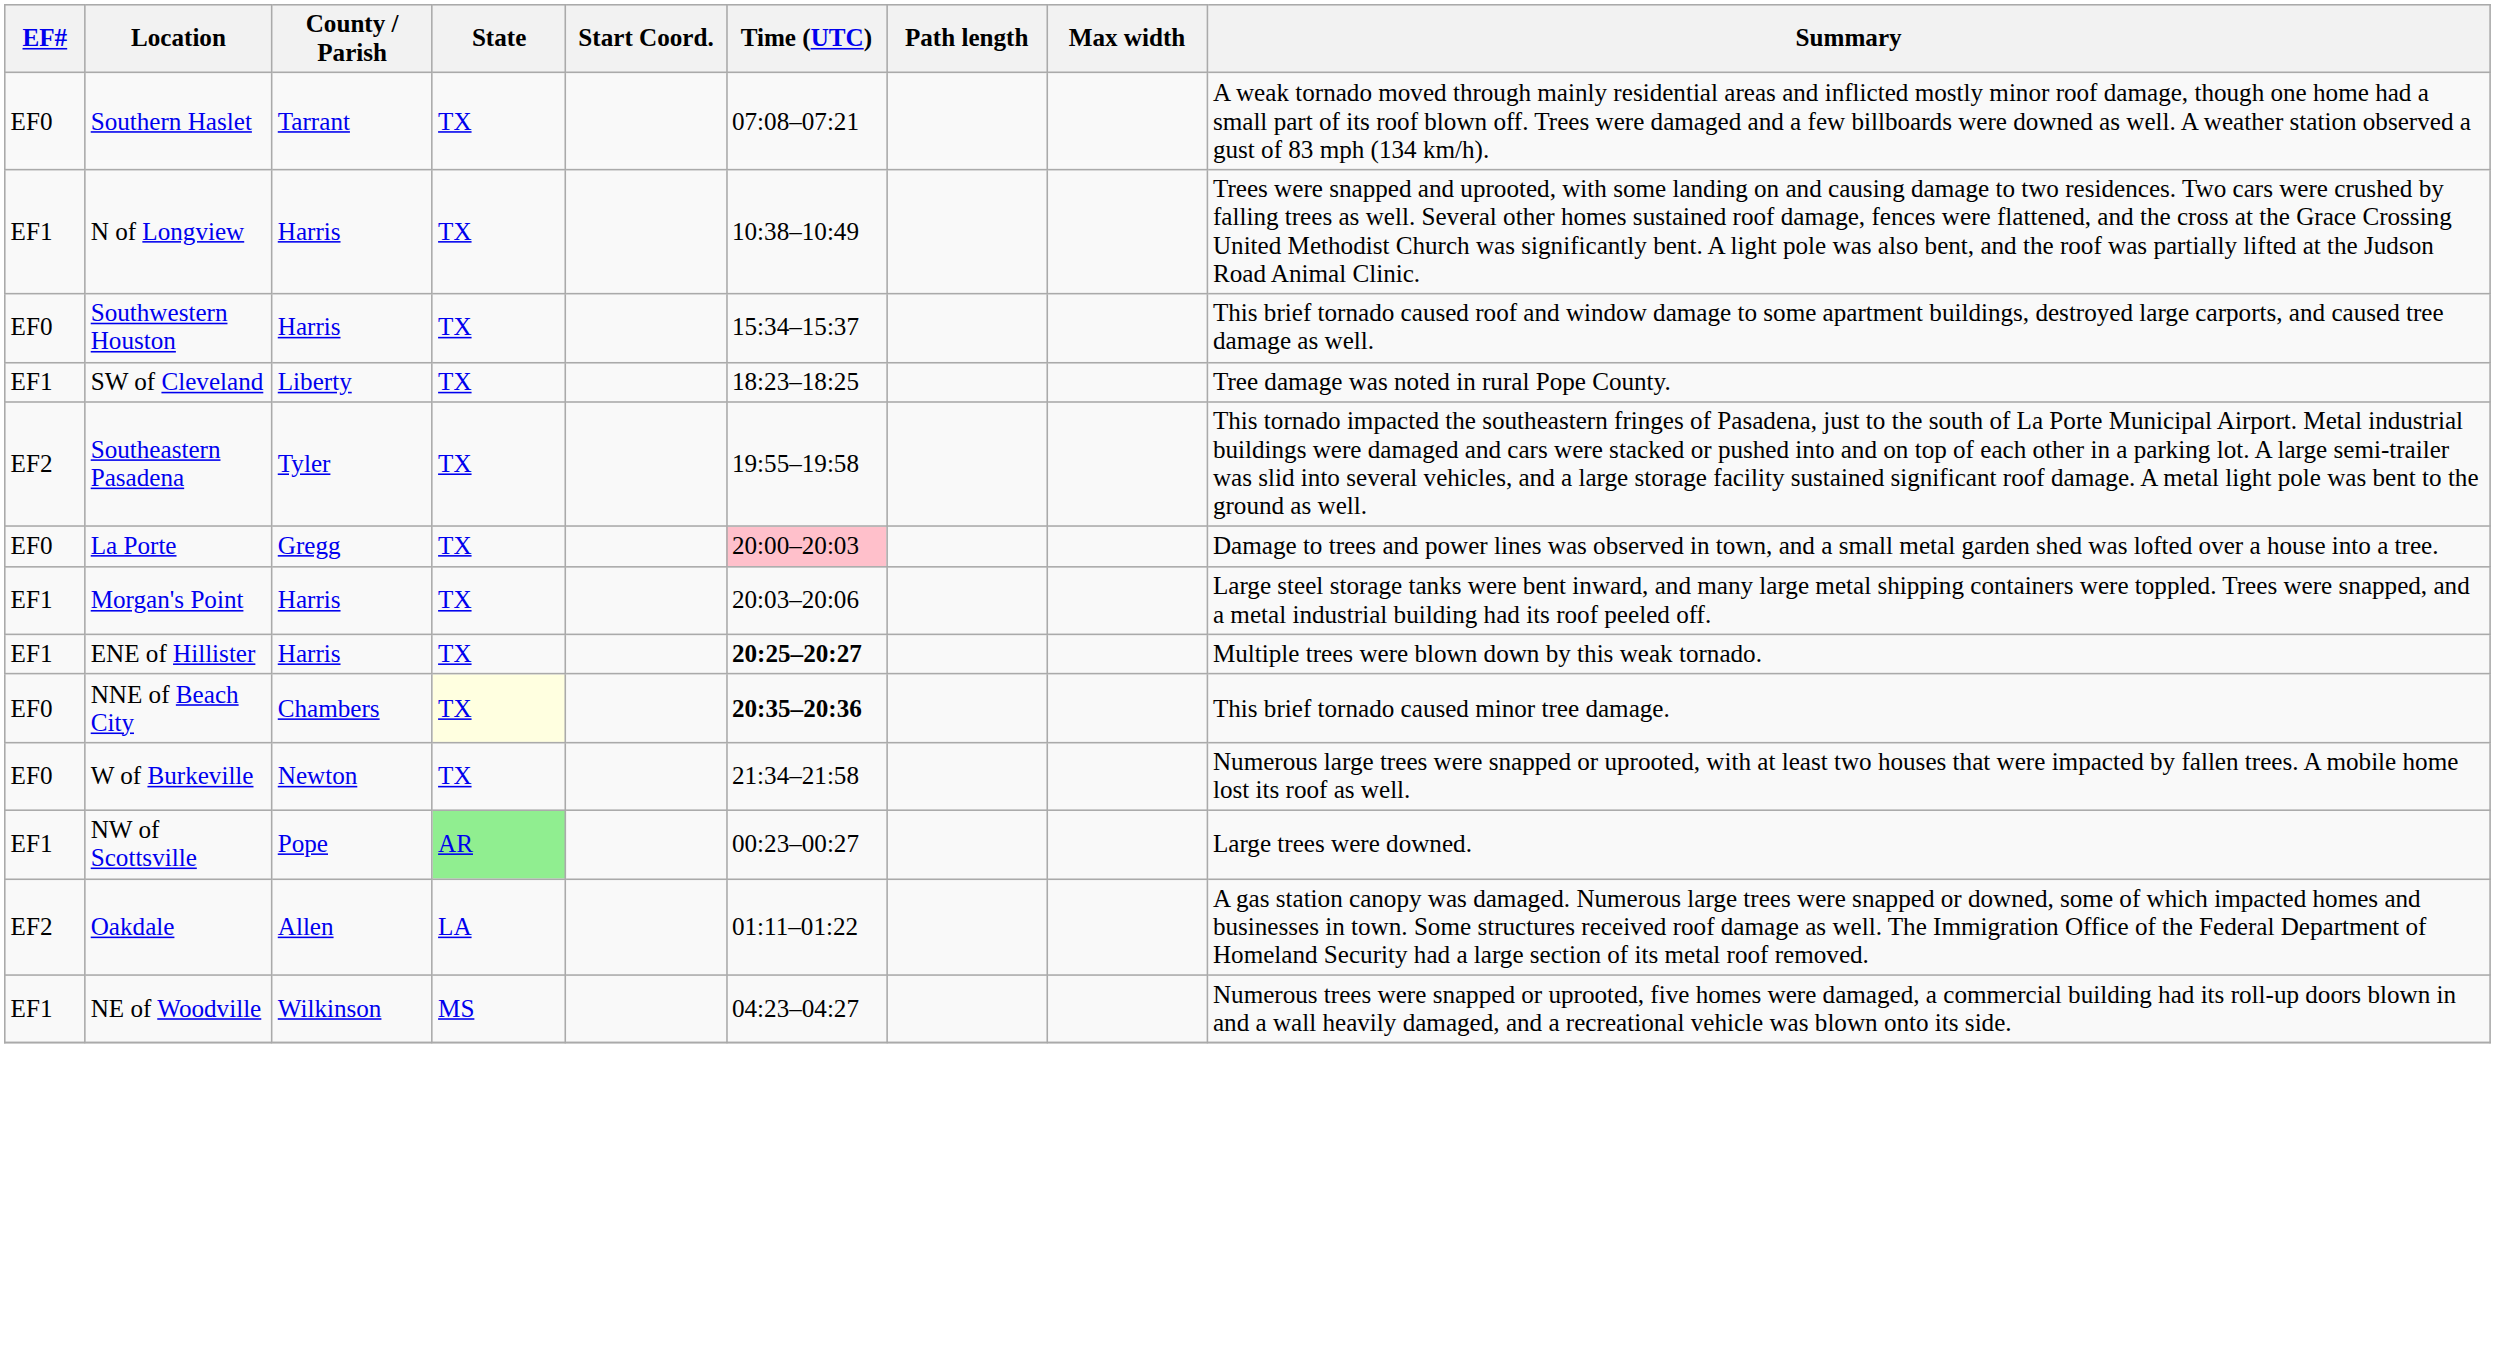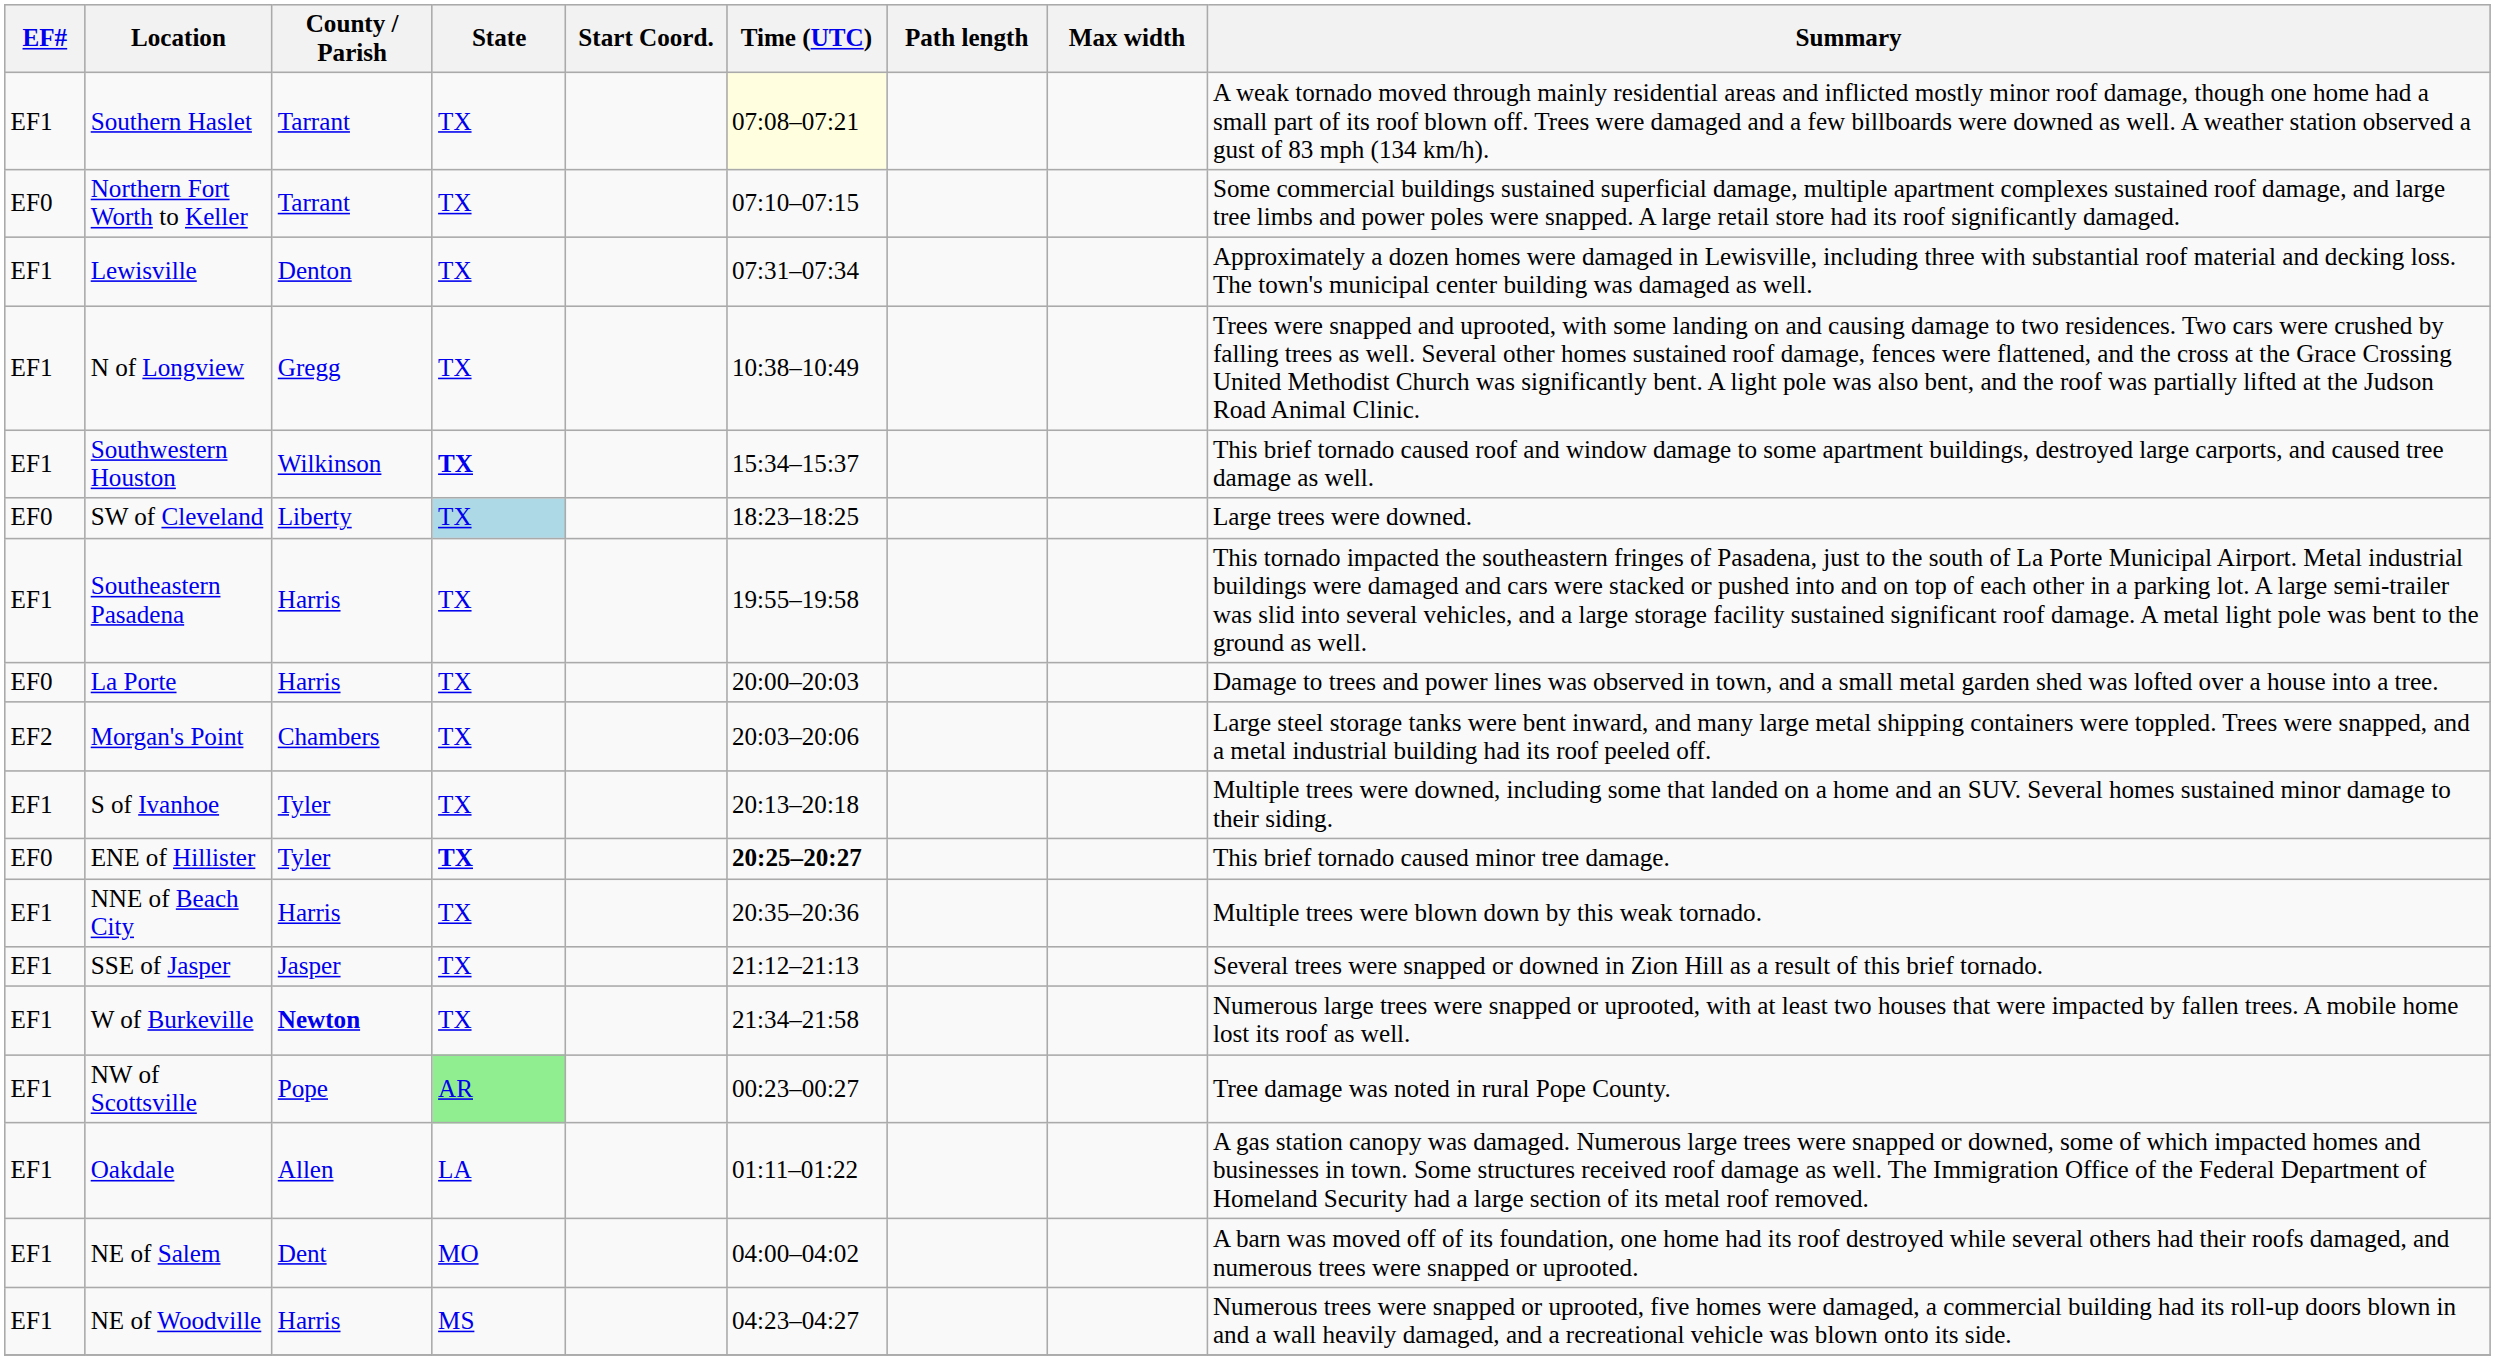(32, 120) EF0 -> (32, 120) EF1
(795, 120) no background -> (795, 120) lightyellow background
+ row: (169, 203)
+ row: (144, 271)
(309, 231) Harris -> (309, 367) Gregg
(32, 327) EF0 -> (32, 463) EF1
(309, 327) Harris -> (330, 463) Wilkinson
(455, 327) normal -> (456, 463) bold
(32, 381) EF1 -> (32, 517) EF0
(455, 381) no background -> (455, 517) lightblue background
(1442, 381) Tree damage was noted in rural Pope County. -> (1342, 517) Large trees were downed.
(32, 463) EF2 -> (32, 600) EF1
(304, 463) Tyler -> (309, 600) Harris
(309, 546) Gregg -> (309, 682) Harris
(795, 546) pink background -> (795, 682) no background
(32, 600) EF1 -> (32, 736) EF2
(309, 600) Harris -> (329, 736) Chambers
+ row: (155, 804)
(32, 653) EF1 -> (32, 858) EF0
(309, 653) Harris -> (304, 858) Tyler
(455, 653) normal -> (456, 858) bold
(1487, 653) Multiple trees were blown down by this weak tornado. -> (1441, 858) This brief tornado caused minor tree damage.
(32, 707) EF0 -> (32, 912) EF1
(329, 707) Chambers -> (309, 912) Harris
(455, 707) lightyellow background -> (455, 912) no background
(797, 707) bold -> (795, 912) normal
(1441, 707) This brief tornado caused minor tree damage. -> (1487, 912) Multiple trees were blown down by this weak tornado.
+ row: (160, 966)
(32, 776) EF0 -> (32, 1020) EF1
(318, 776) normal -> (319, 1020) bold
(1342, 844) Large trees were downed. -> (1442, 1088) Tree damage was noted in rural Pope County.
(32, 926) EF2 -> (32, 1170) EF1
+ row: (156, 1252)
(330, 1008) Wilkinson -> (309, 1320) Harris
